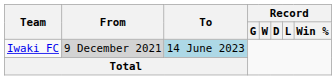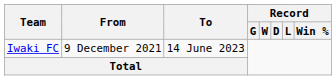(113, 48) lightgrey background -> (113, 48) no background
(206, 48) lightblue background -> (206, 48) no background
